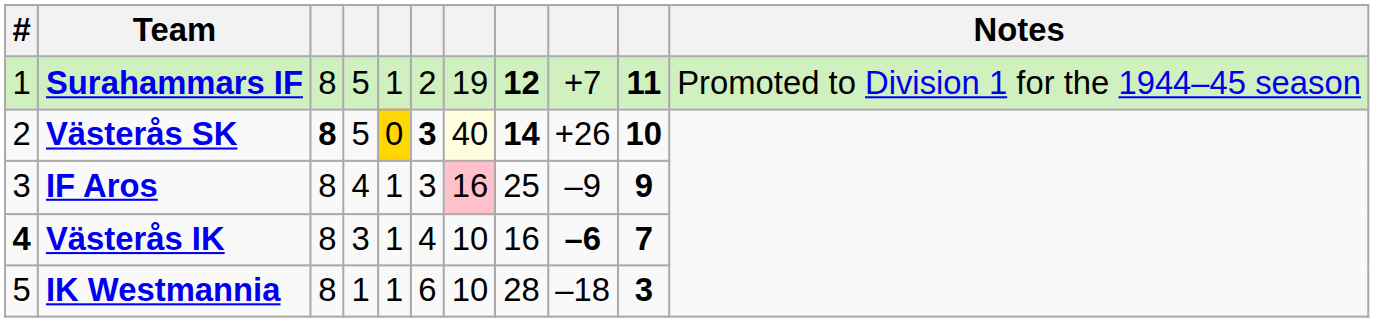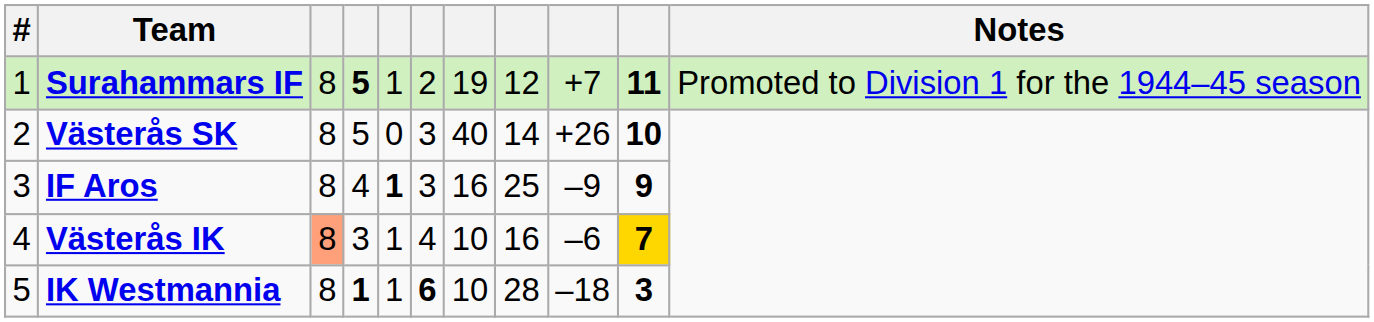(361, 82) normal -> (361, 82) bold
(521, 82) bold -> (521, 82) normal
(327, 134) bold -> (327, 134) normal
(394, 134) gold background -> (394, 134) no background
(427, 134) bold -> (427, 134) normal
(470, 134) lightyellow background -> (470, 134) no background
(521, 134) bold -> (521, 134) normal
(394, 186) normal -> (394, 186) bold
(470, 186) pink background -> (470, 186) no background
(22, 238) bold -> (22, 238) normal
(327, 238) no background -> (327, 238) lightsalmon background
(583, 238) bold -> (583, 238) normal
(644, 238) no background -> (644, 238) gold background
(361, 290) normal -> (361, 290) bold
(427, 290) normal -> (427, 290) bold
